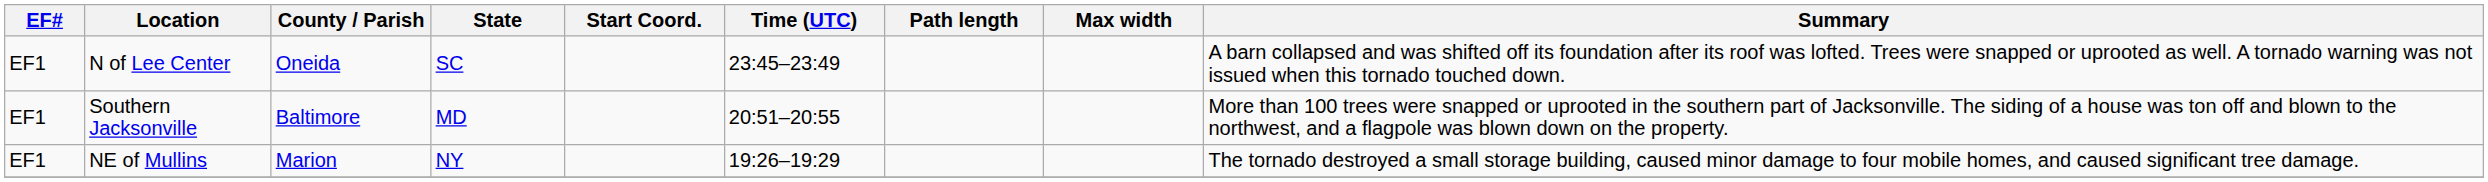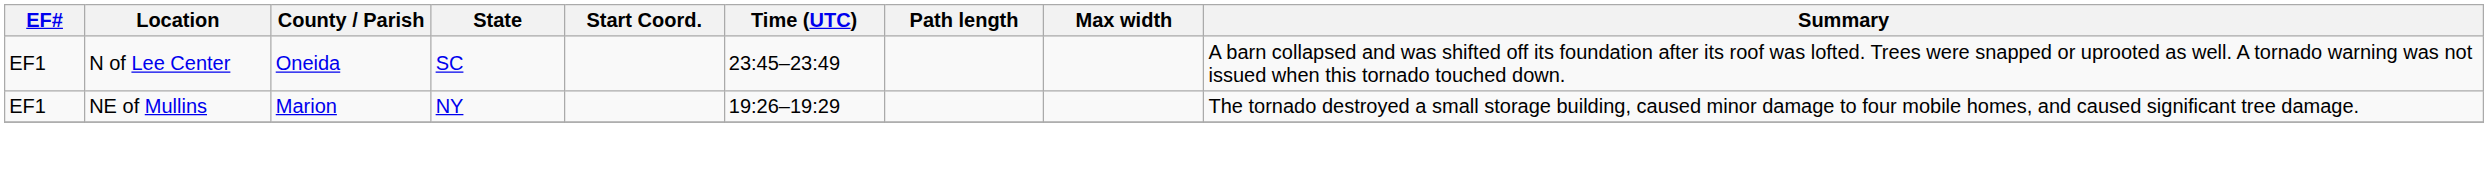- row: (143, 117)
